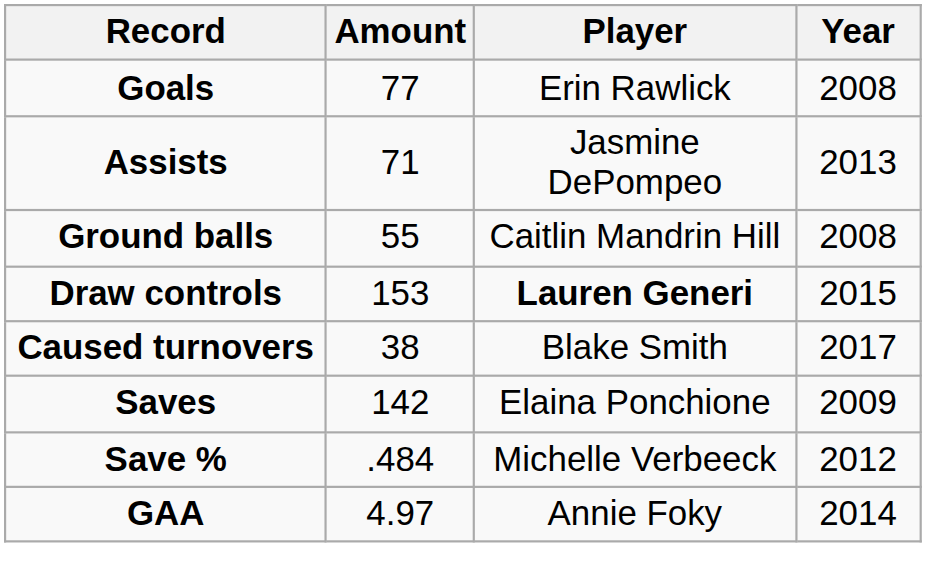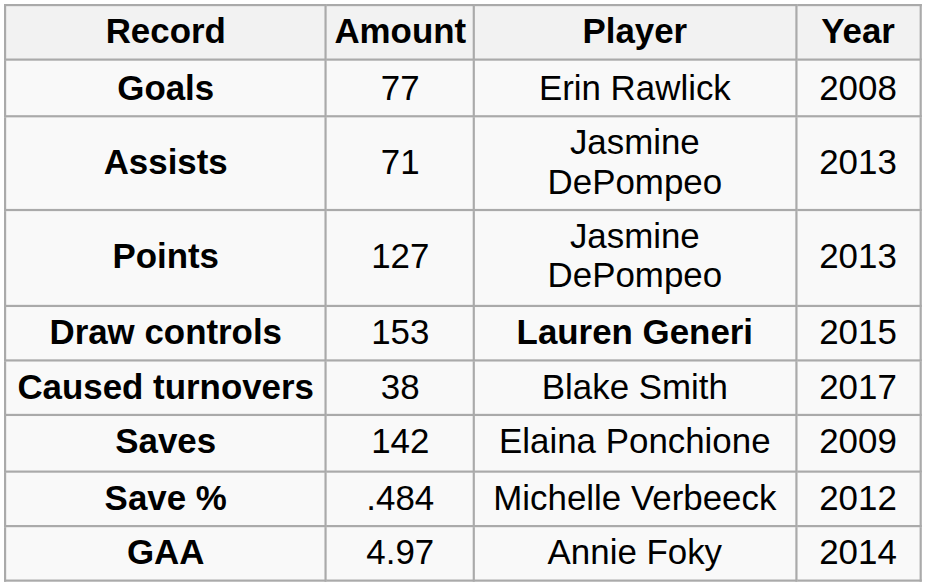+ row: (166, 256)
- row: (166, 237)
